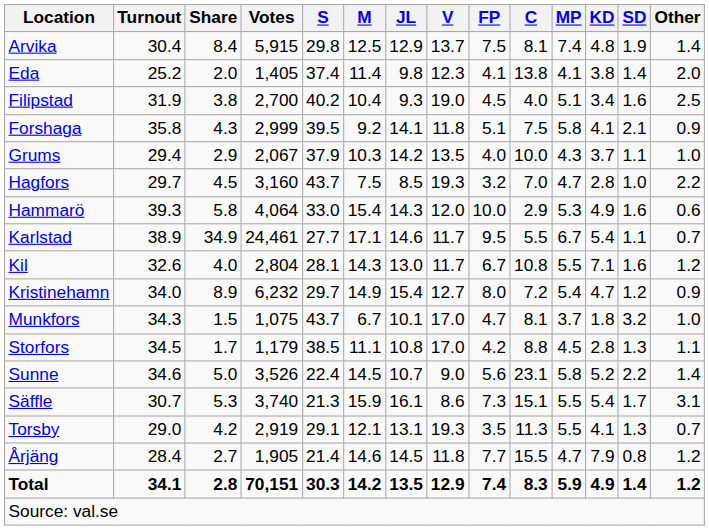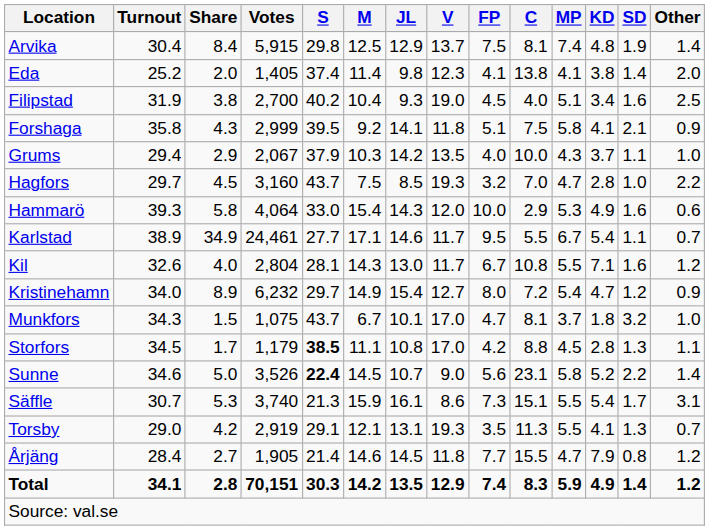(323, 347) normal -> (323, 347) bold
(323, 374) normal -> (323, 374) bold
